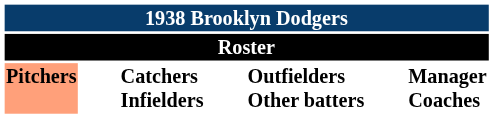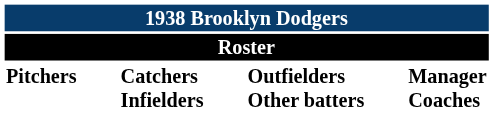(41, 76) lightsalmon background -> (41, 76) no background
